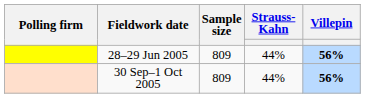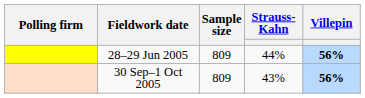(273, 79) 44% -> (273, 79) 43%
